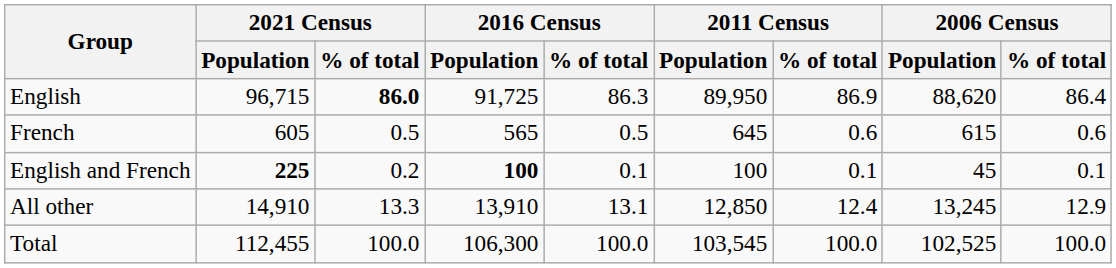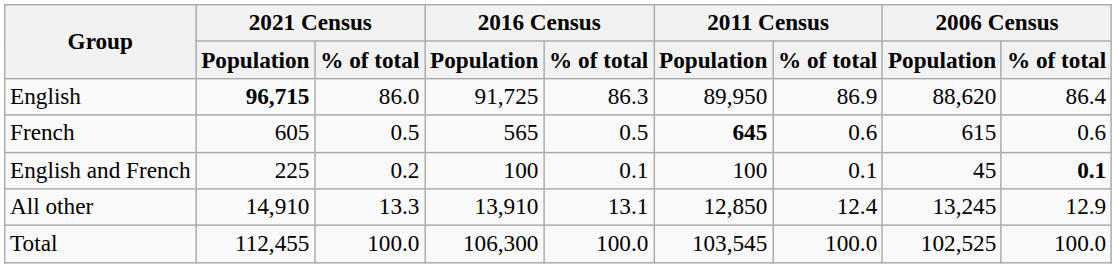(278, 96) normal -> (278, 96) bold
(399, 96) bold -> (399, 96) normal
(750, 133) normal -> (750, 133) bold
(292, 170) bold -> (292, 170) normal
(521, 170) bold -> (521, 170) normal
(1092, 170) normal -> (1092, 170) bold
